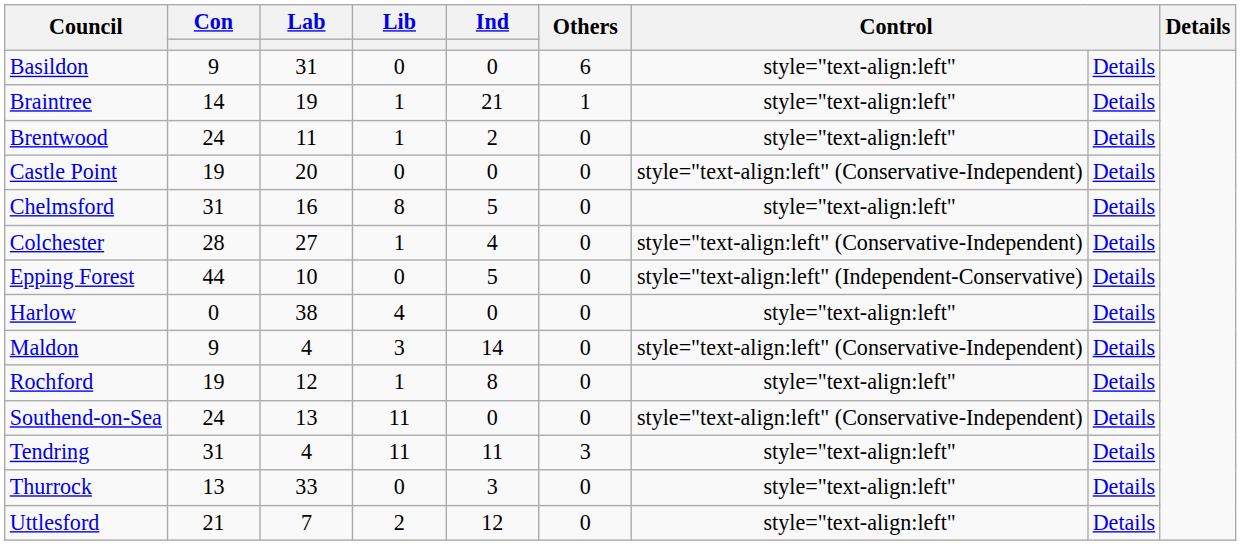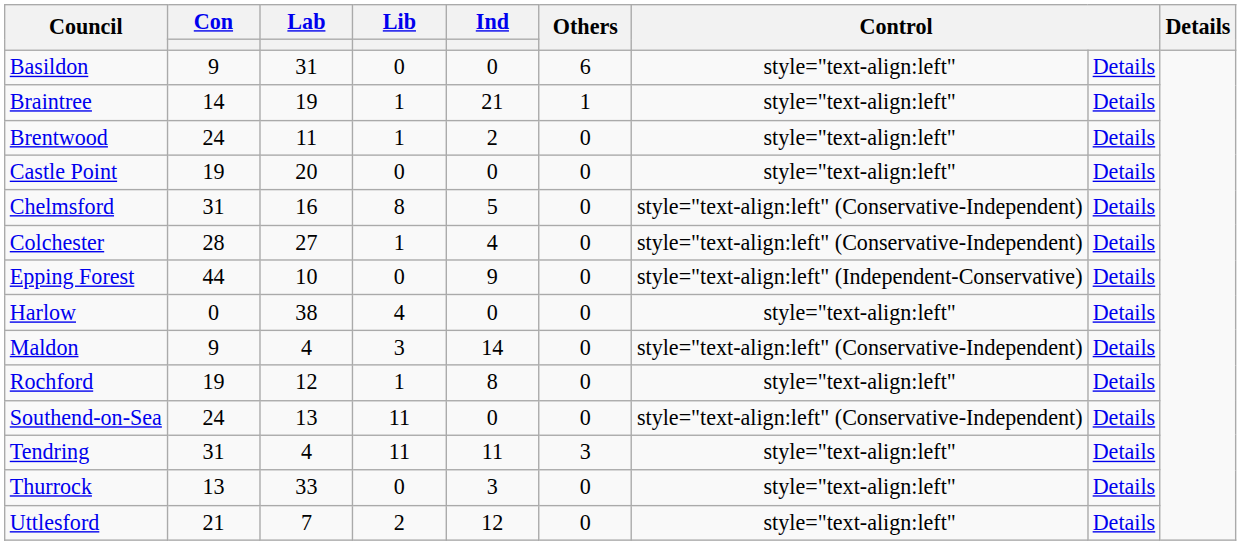(860, 172) style="text-align:left" (Conservative-Independent) -> (860, 172) style="text-align:left"
(860, 207) style="text-align:left" -> (860, 207) style="text-align:left" (Conservative-Independent)
(492, 277) 5 -> (492, 277) 9
